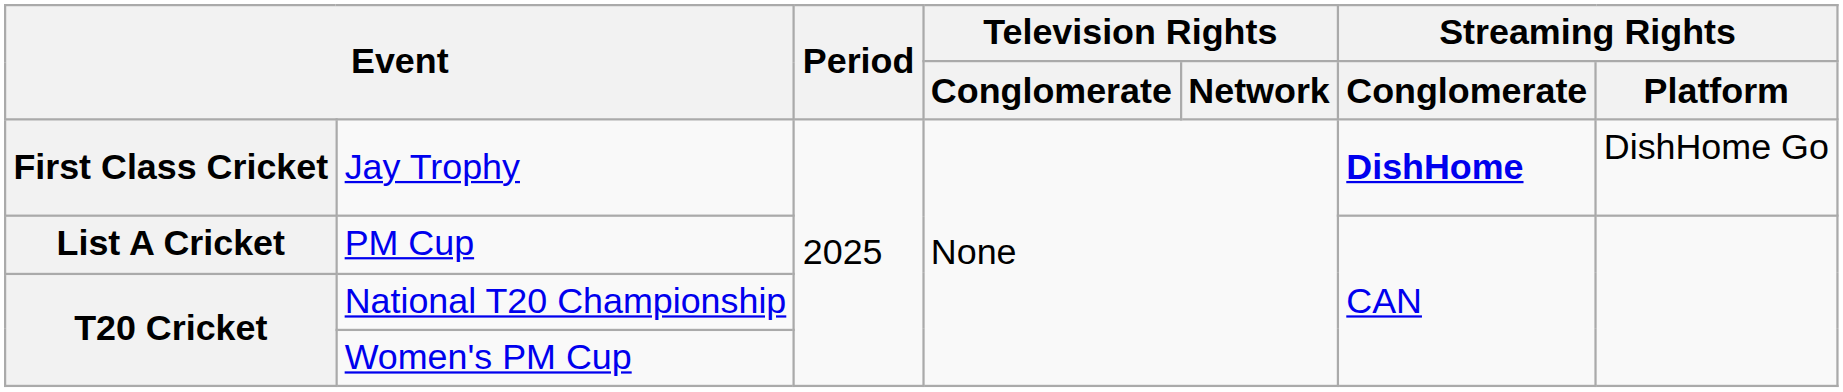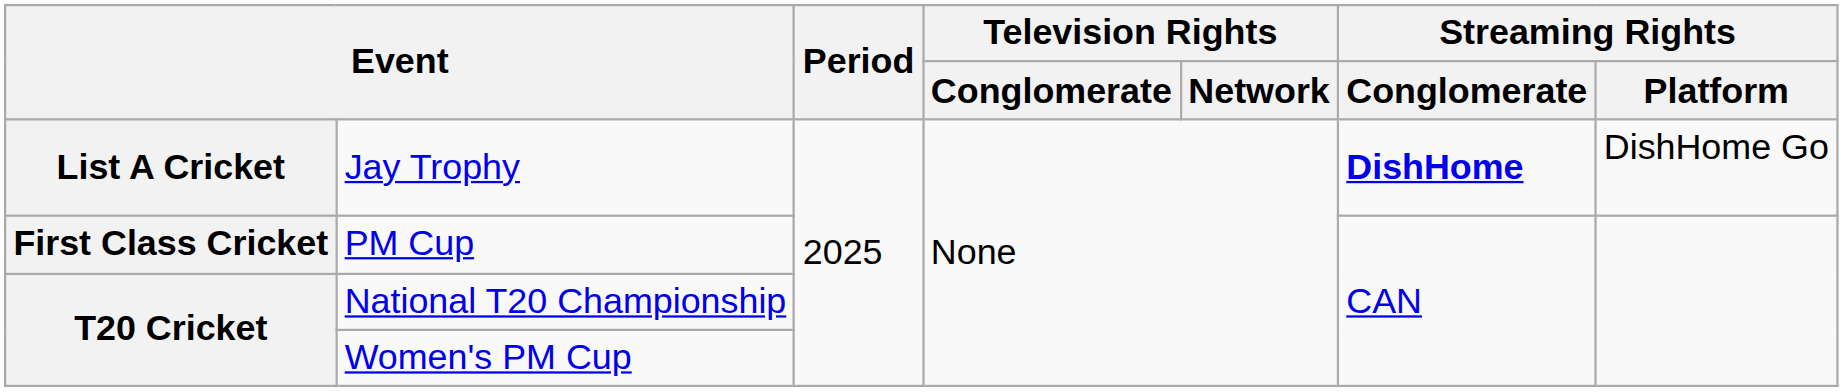(171, 166) First Class Cricket -> (171, 166) List A Cricket
(171, 243) List A Cricket -> (171, 243) First Class Cricket
